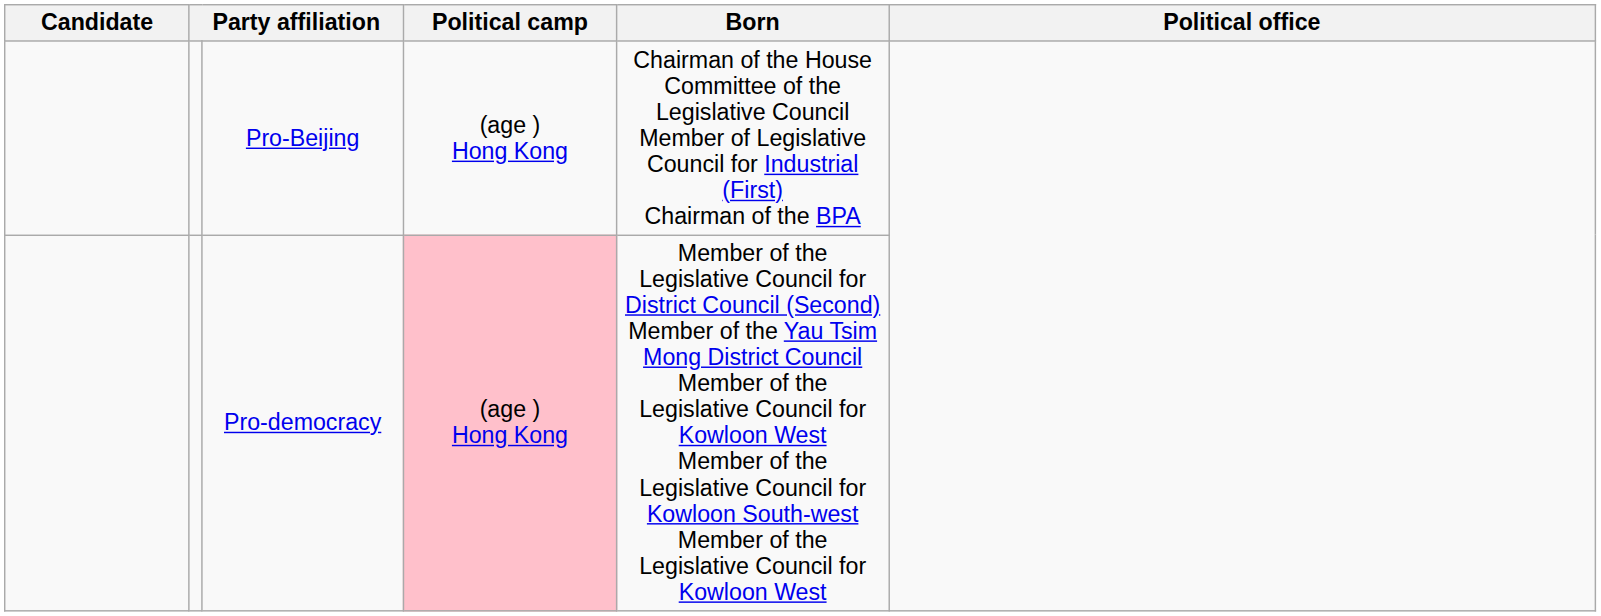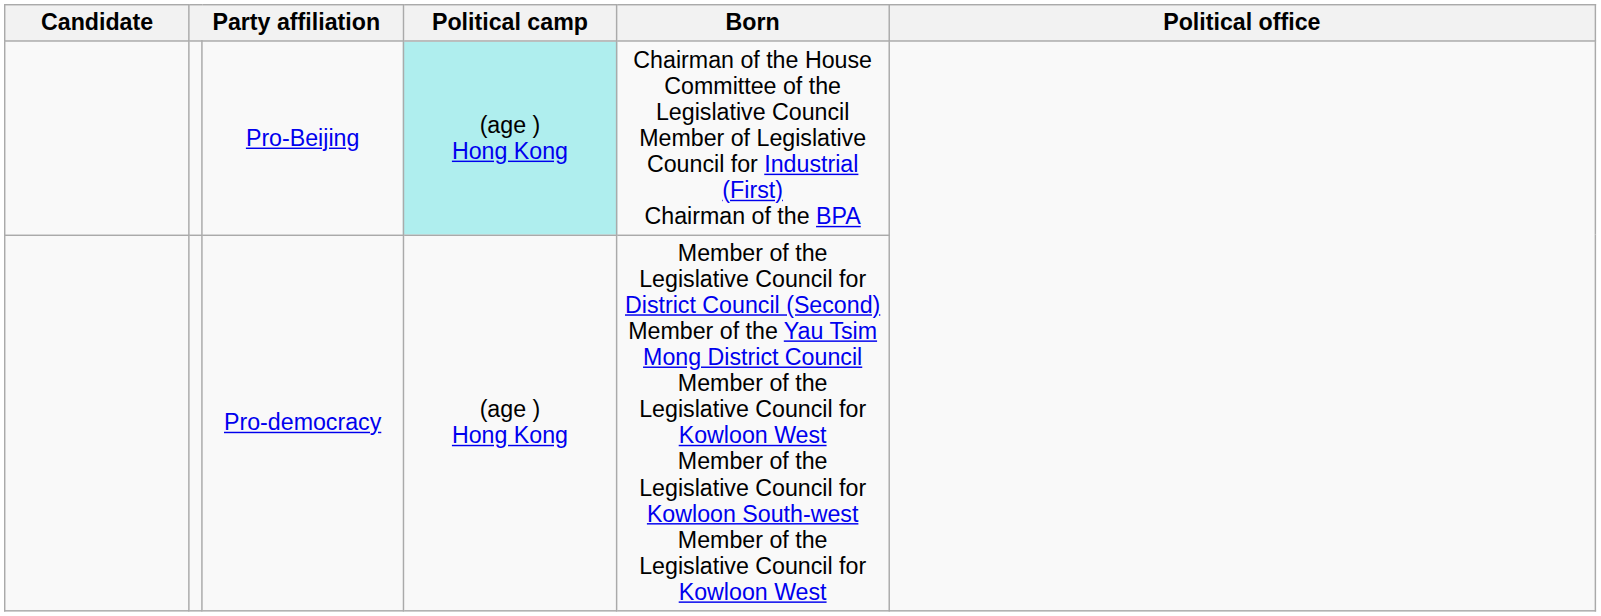(510, 137) no background -> (510, 137) paleturquoise background
(510, 422) pink background -> (510, 422) no background
